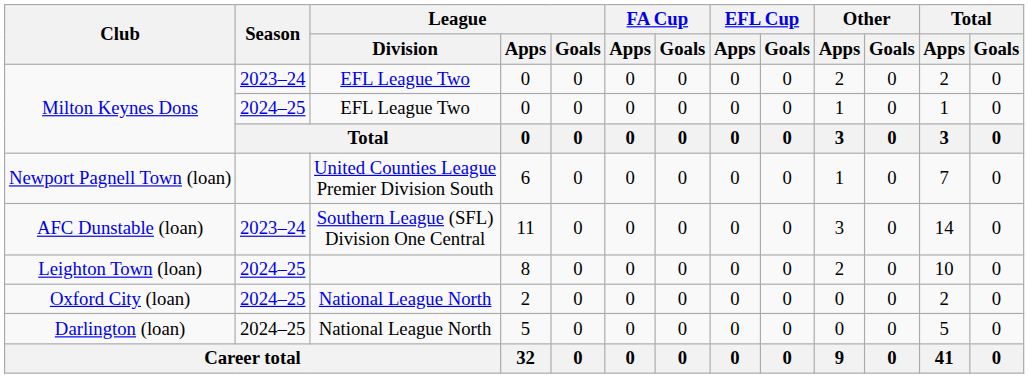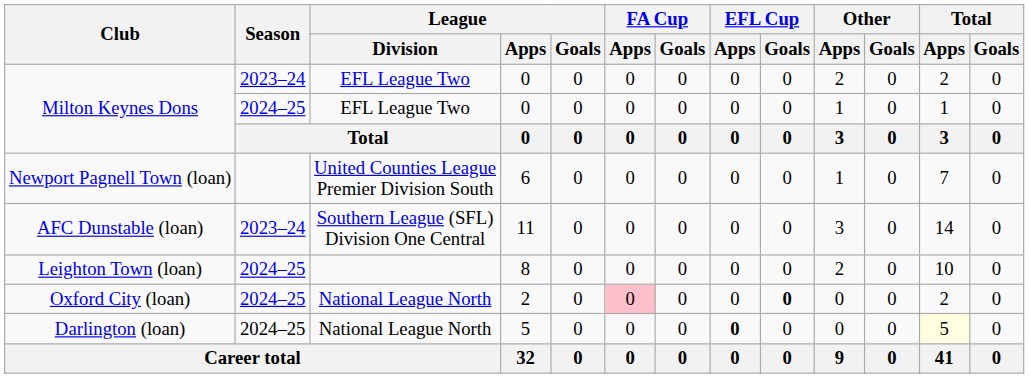(630, 298) no background -> (630, 298) pink background
(787, 298) normal -> (787, 298) bold
(735, 328) normal -> (735, 328) bold
(944, 328) no background -> (944, 328) lightyellow background
